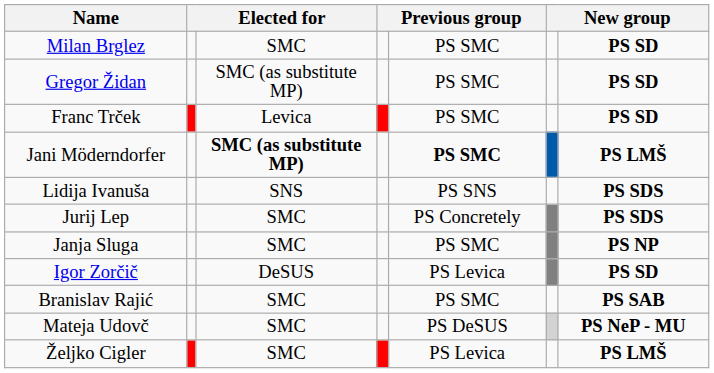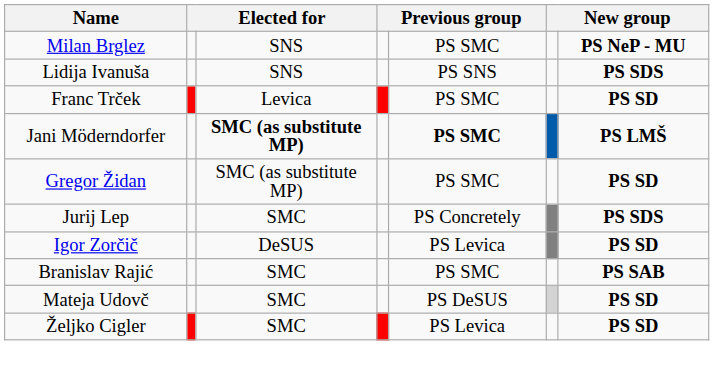(286, 45) SMC -> (286, 45) SNS
(633, 45) PS SD -> (633, 45) PS NeP - MU
rows swapped: (96, 190) <-> (96, 81)
- row: (96, 244)
(633, 326) PS NeP - MU -> (633, 299) PS SD
(633, 353) PS LMŠ -> (633, 326) PS SD
